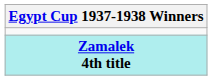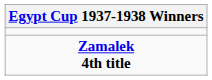(106, 55) paleturquoise background -> (106, 55) no background
